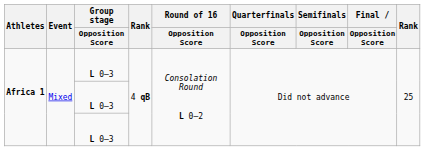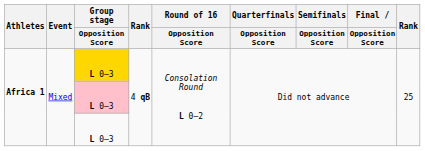(102, 74) no background -> (102, 74) gold background
(102, 106) no background -> (102, 106) pink background
